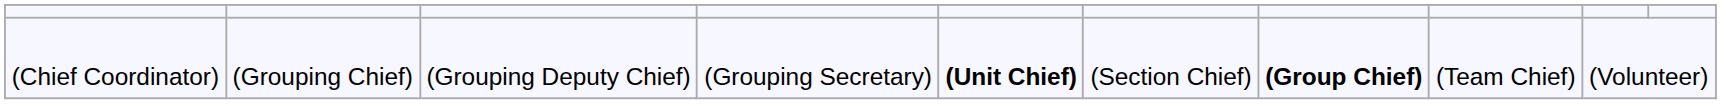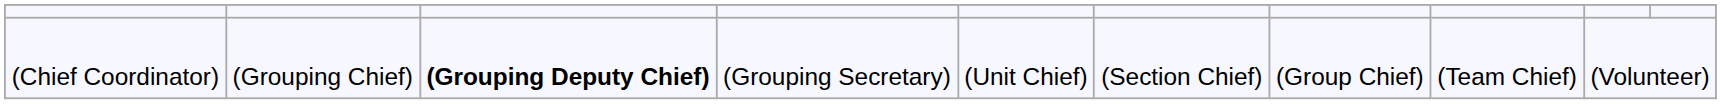(559, 75) normal -> (568, 74) bold
(1011, 74) bold -> (1026, 75) normal
(1344, 74) bold -> (1350, 75) normal
